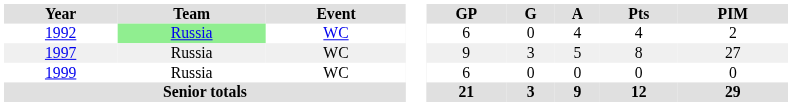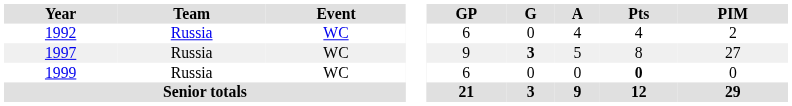(192, 33) lightgreen background -> (192, 33) no background
(531, 53) normal -> (531, 53) bold
(639, 72) normal -> (639, 72) bold
